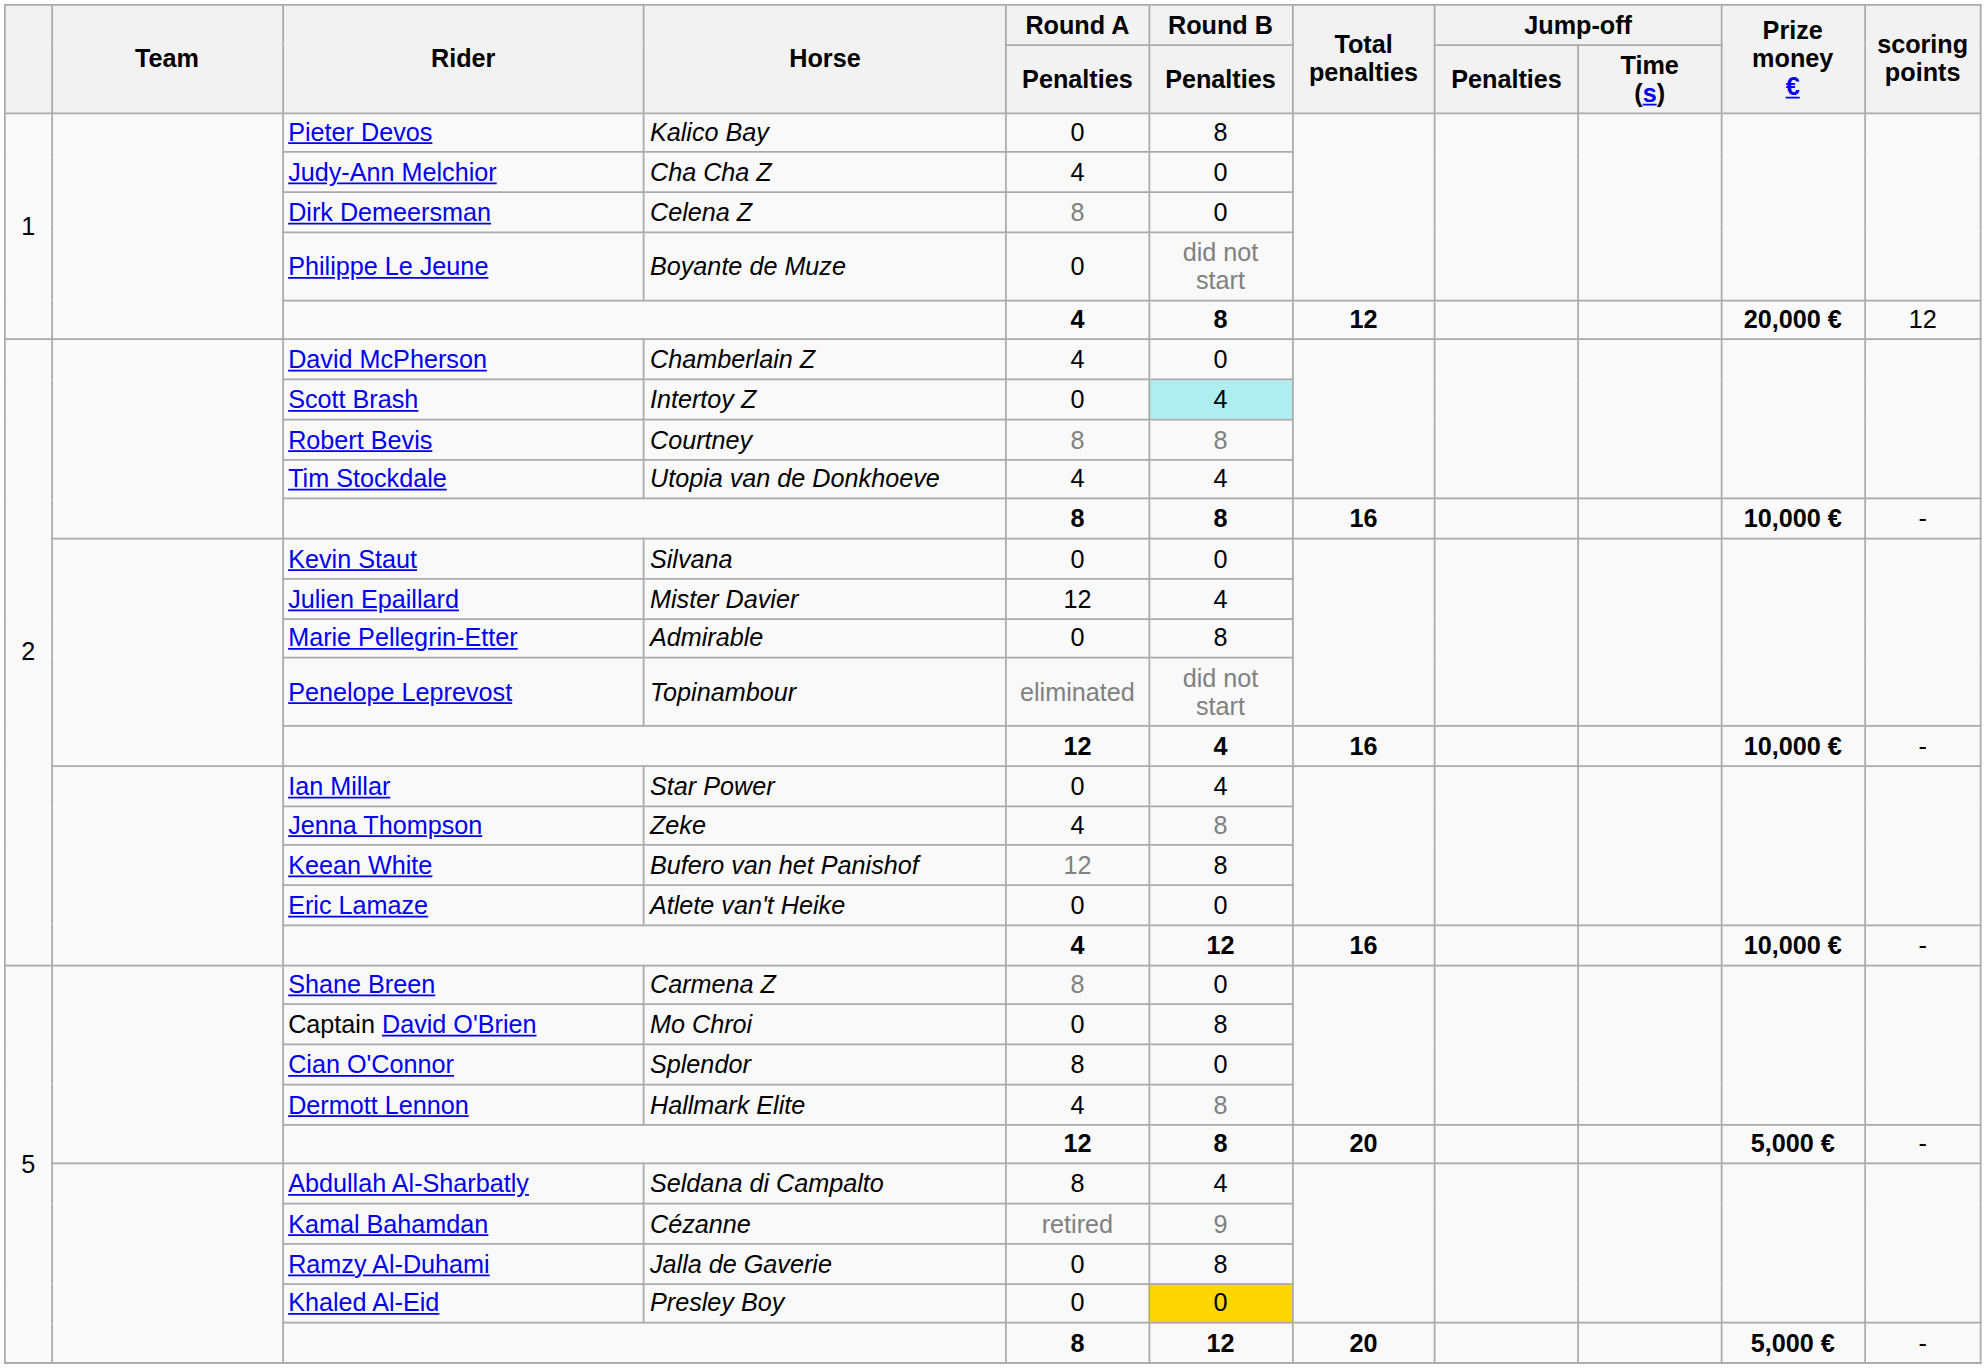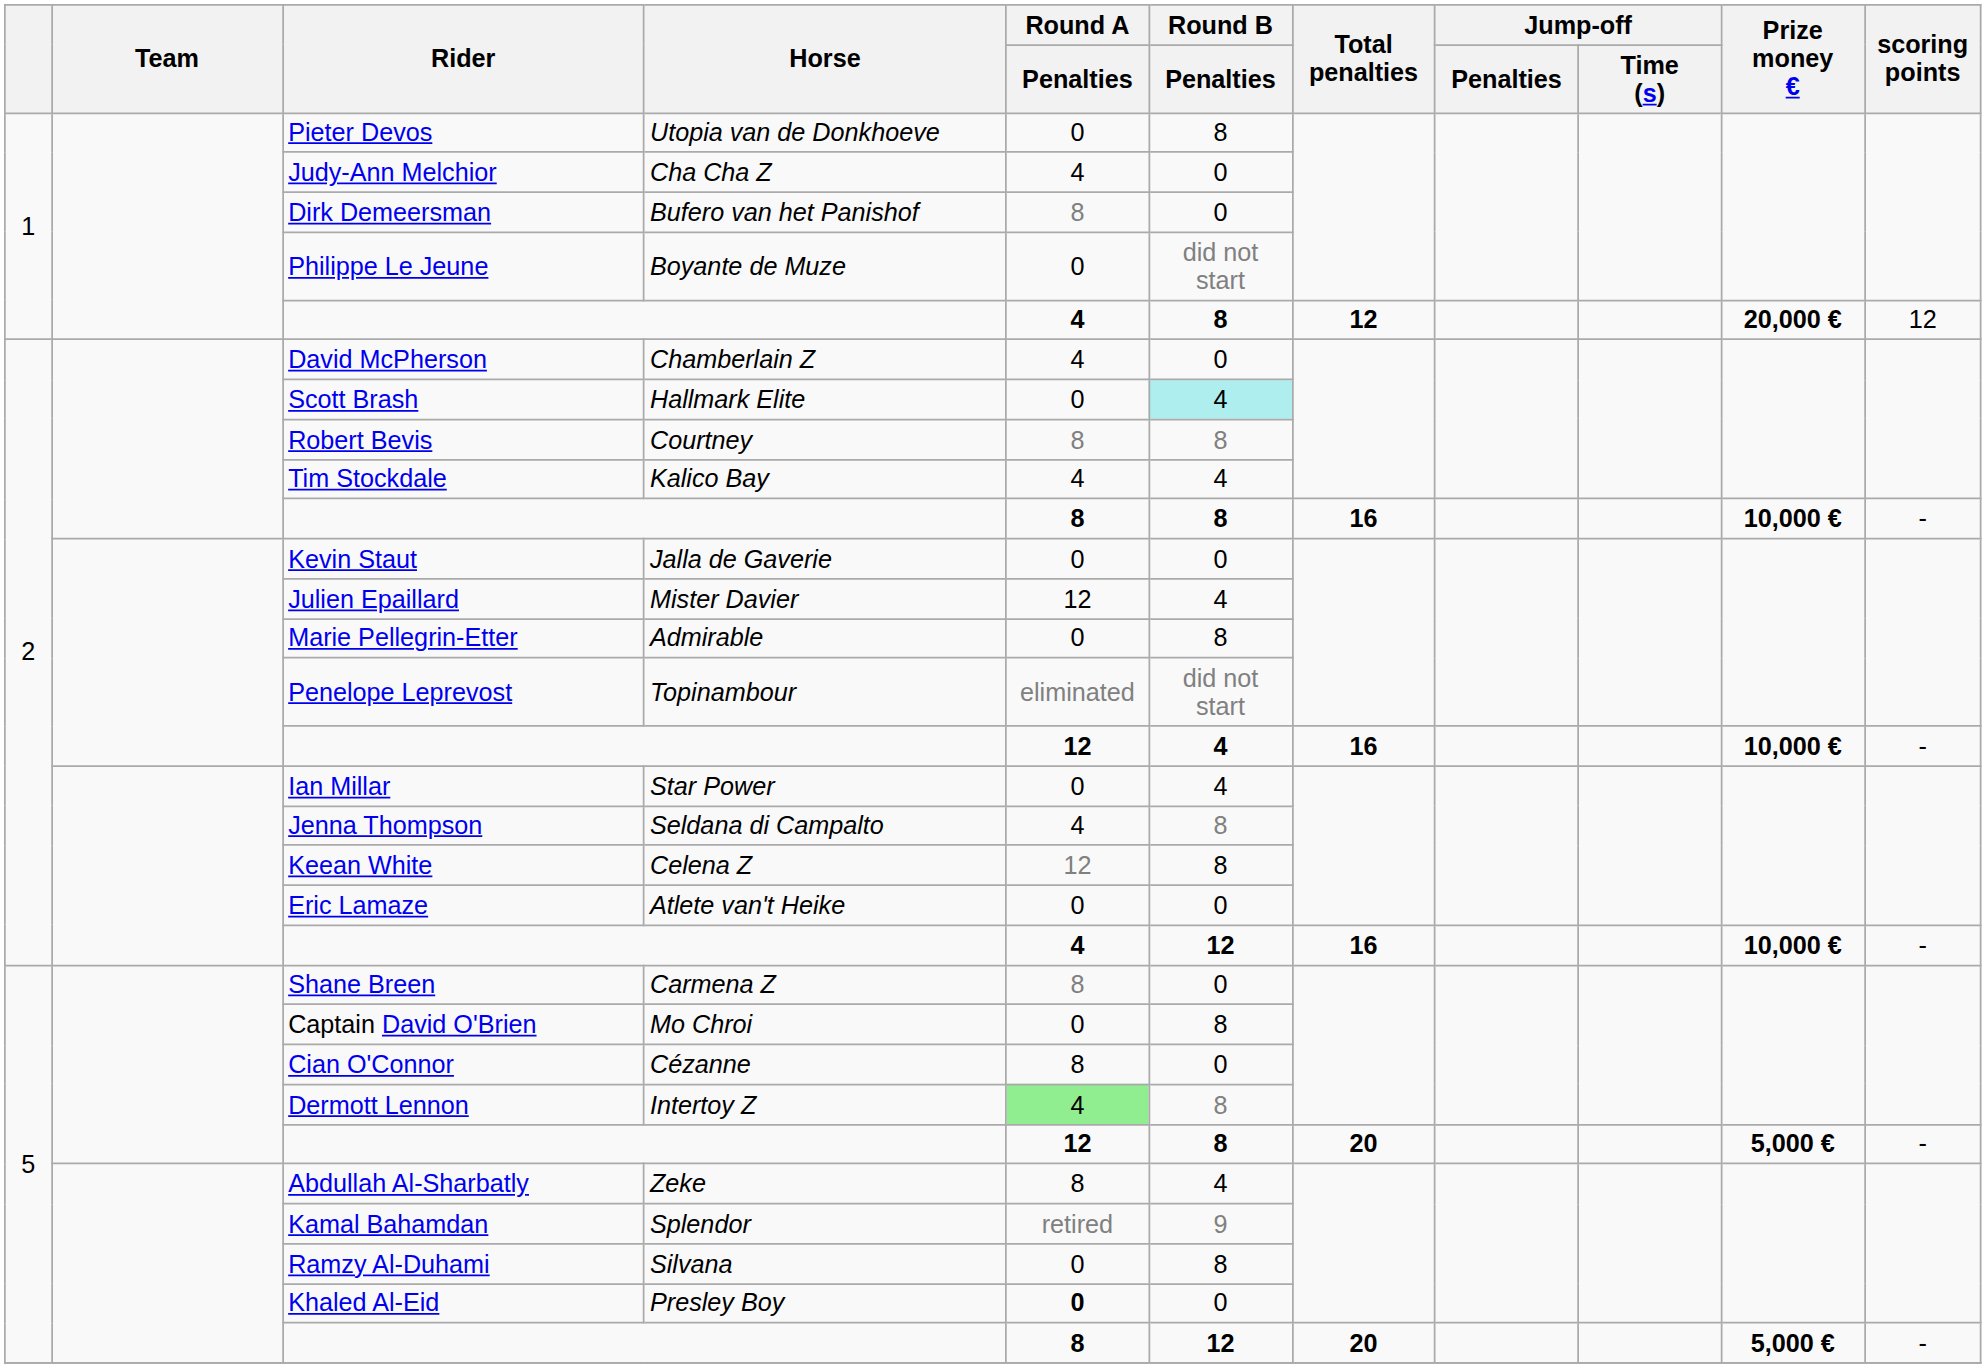(709, 133) Kalico Bay -> (795, 133) Utopia van de Donkhoeve
(701, 212) Celena Z -> (784, 212) Bufero van het Panishof
(703, 400) Intertoy Z -> (728, 400) Hallmark Elite
(795, 479) Utopia van de Donkhoeve -> (709, 479) Kalico Bay
(691, 559) Silvana -> (741, 559) Jalla de Gaverie
(678, 826) Zeke -> (767, 826) Seldana di Campalto
(784, 866) Bufero van het Panishof -> (701, 866) Celena Z
(700, 1065) Splendor -> (700, 1065) Cézanne
(728, 1104) Hallmark Elite -> (703, 1104) Intertoy Z
(1077, 1104) no background -> (1077, 1104) lightgreen background
(767, 1184) Seldana di Campalto -> (678, 1184) Zeke
(700, 1224) Cézanne -> (700, 1224) Splendor
(741, 1264) Jalla de Gaverie -> (691, 1264) Silvana
(1077, 1304) normal -> (1077, 1304) bold
(1220, 1304) gold background -> (1220, 1304) no background
